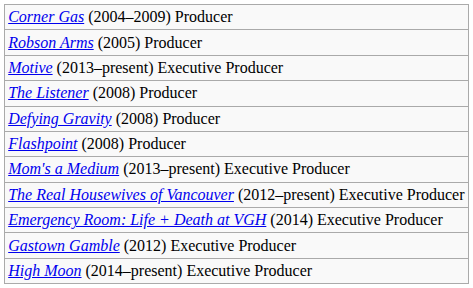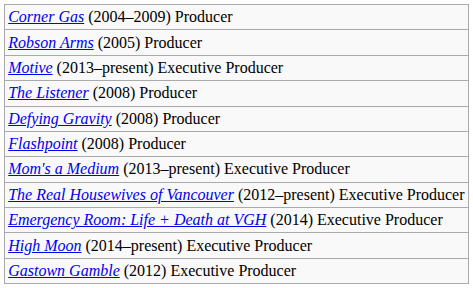(152, 245) Gastown Gamble (2012) Executive Producer -> (160, 245) High Moon (2014–present) Executive Producer
(160, 270) High Moon (2014–present) Executive Producer -> (152, 270) Gastown Gamble (2012) Executive Producer
